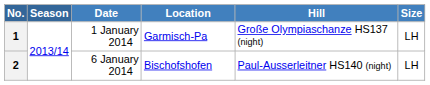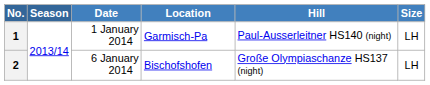(313, 35) Große Olympiaschanze HS137 (night) -> (314, 35) Paul-Ausserleitner HS140 (night)
(314, 65) Paul-Ausserleitner HS140 (night) -> (313, 64) Große Olympiaschanze HS137 (night)
